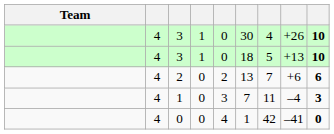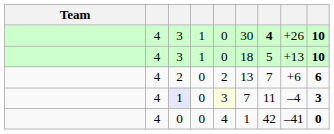(269, 35) normal -> (269, 35) bold
(179, 98) no background -> (179, 98) lavender background
(224, 98) no background -> (224, 98) lightyellow background
